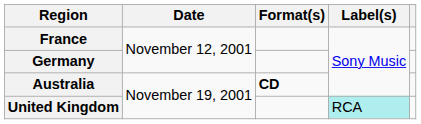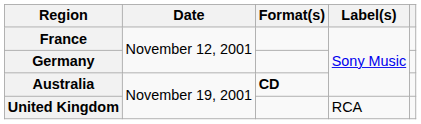(347, 107) paleturquoise background -> (347, 107) no background
